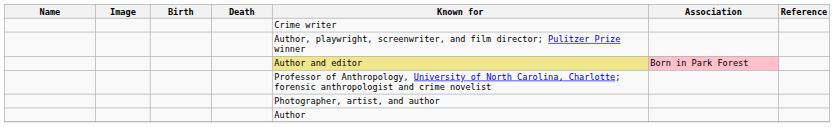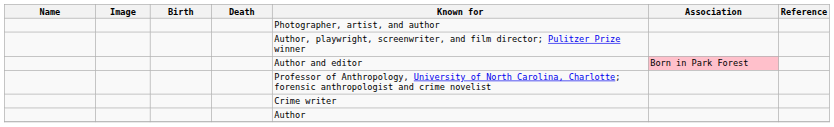(305, 25) Crime writer -> (357, 25) Photographer, artist, and author
(318, 63) khaki background -> (318, 63) no background
(357, 101) Photographer, artist, and author -> (305, 101) Crime writer
